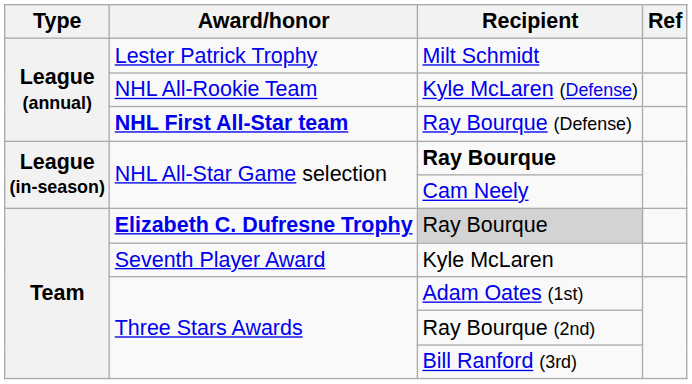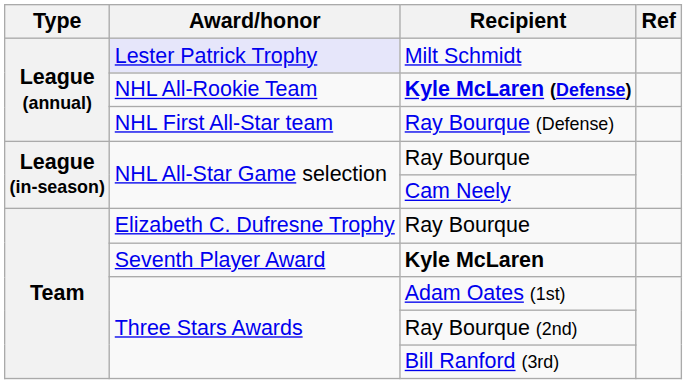(216, 55) no background -> (216, 55) lavender background
(530, 89) normal -> (518, 89) bold
(232, 123) bold -> (224, 123) normal
(489, 157) bold -> (467, 157) normal
(264, 225) bold -> (255, 225) normal
(485, 225) lightgrey background -> (467, 225) no background
(488, 259) normal -> (474, 259) bold
